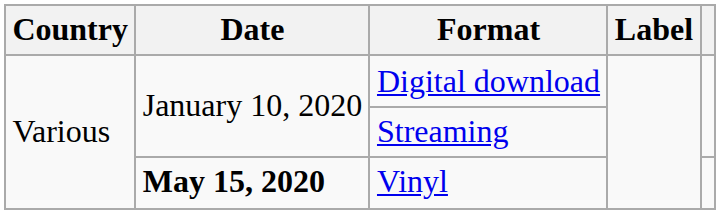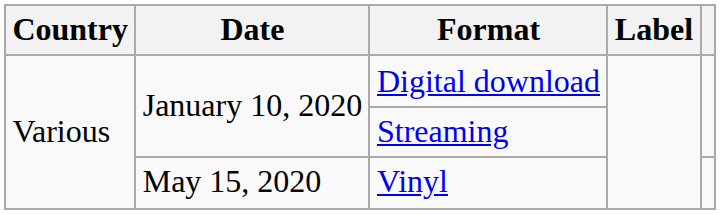(234, 182) bold -> (232, 182) normal
